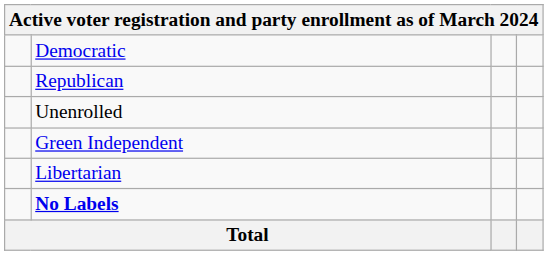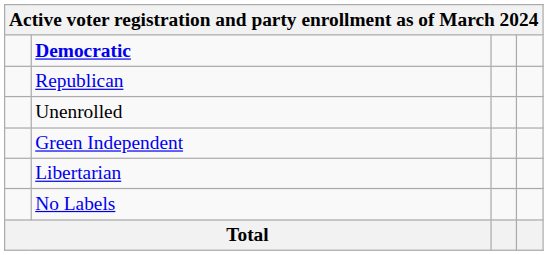(80, 50) normal -> (83, 50) bold
(77, 204) bold -> (75, 204) normal
